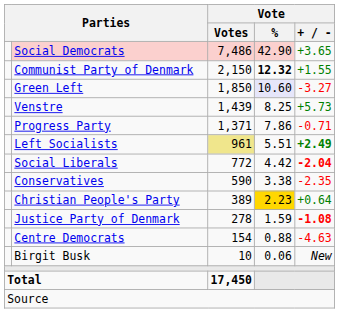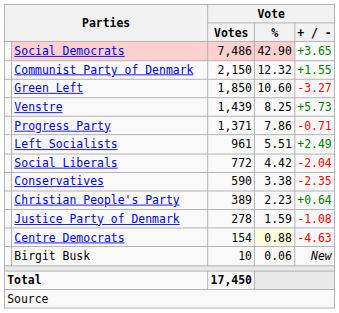(275, 70) bold -> (275, 70) normal
(275, 88) lavender background -> (275, 88) no background
(242, 144) khaki background -> (242, 144) no background
(314, 144) bold -> (314, 144) normal
(314, 163) bold -> (314, 163) normal
(278, 200) gold background -> (278, 200) no background
(314, 219) bold -> (314, 219) normal
(278, 238) no background -> (278, 238) lightyellow background
